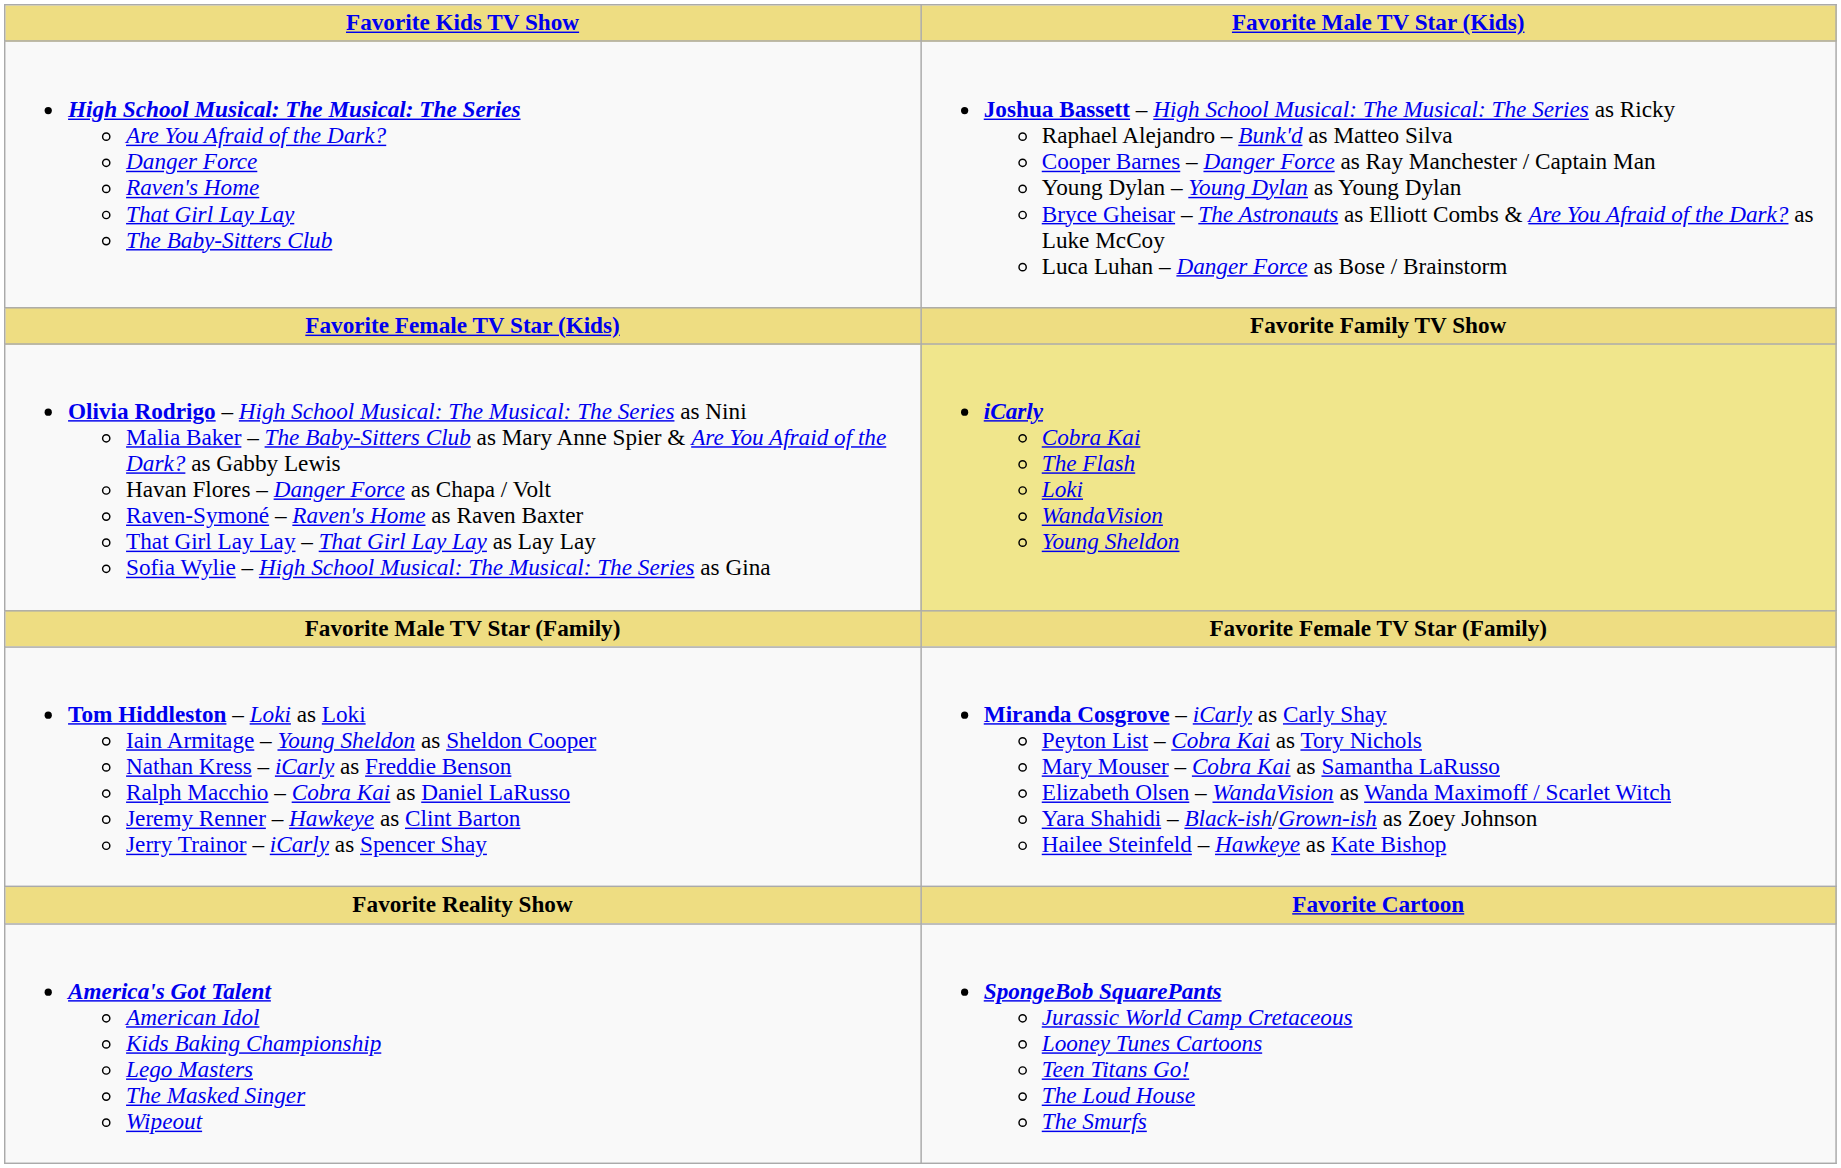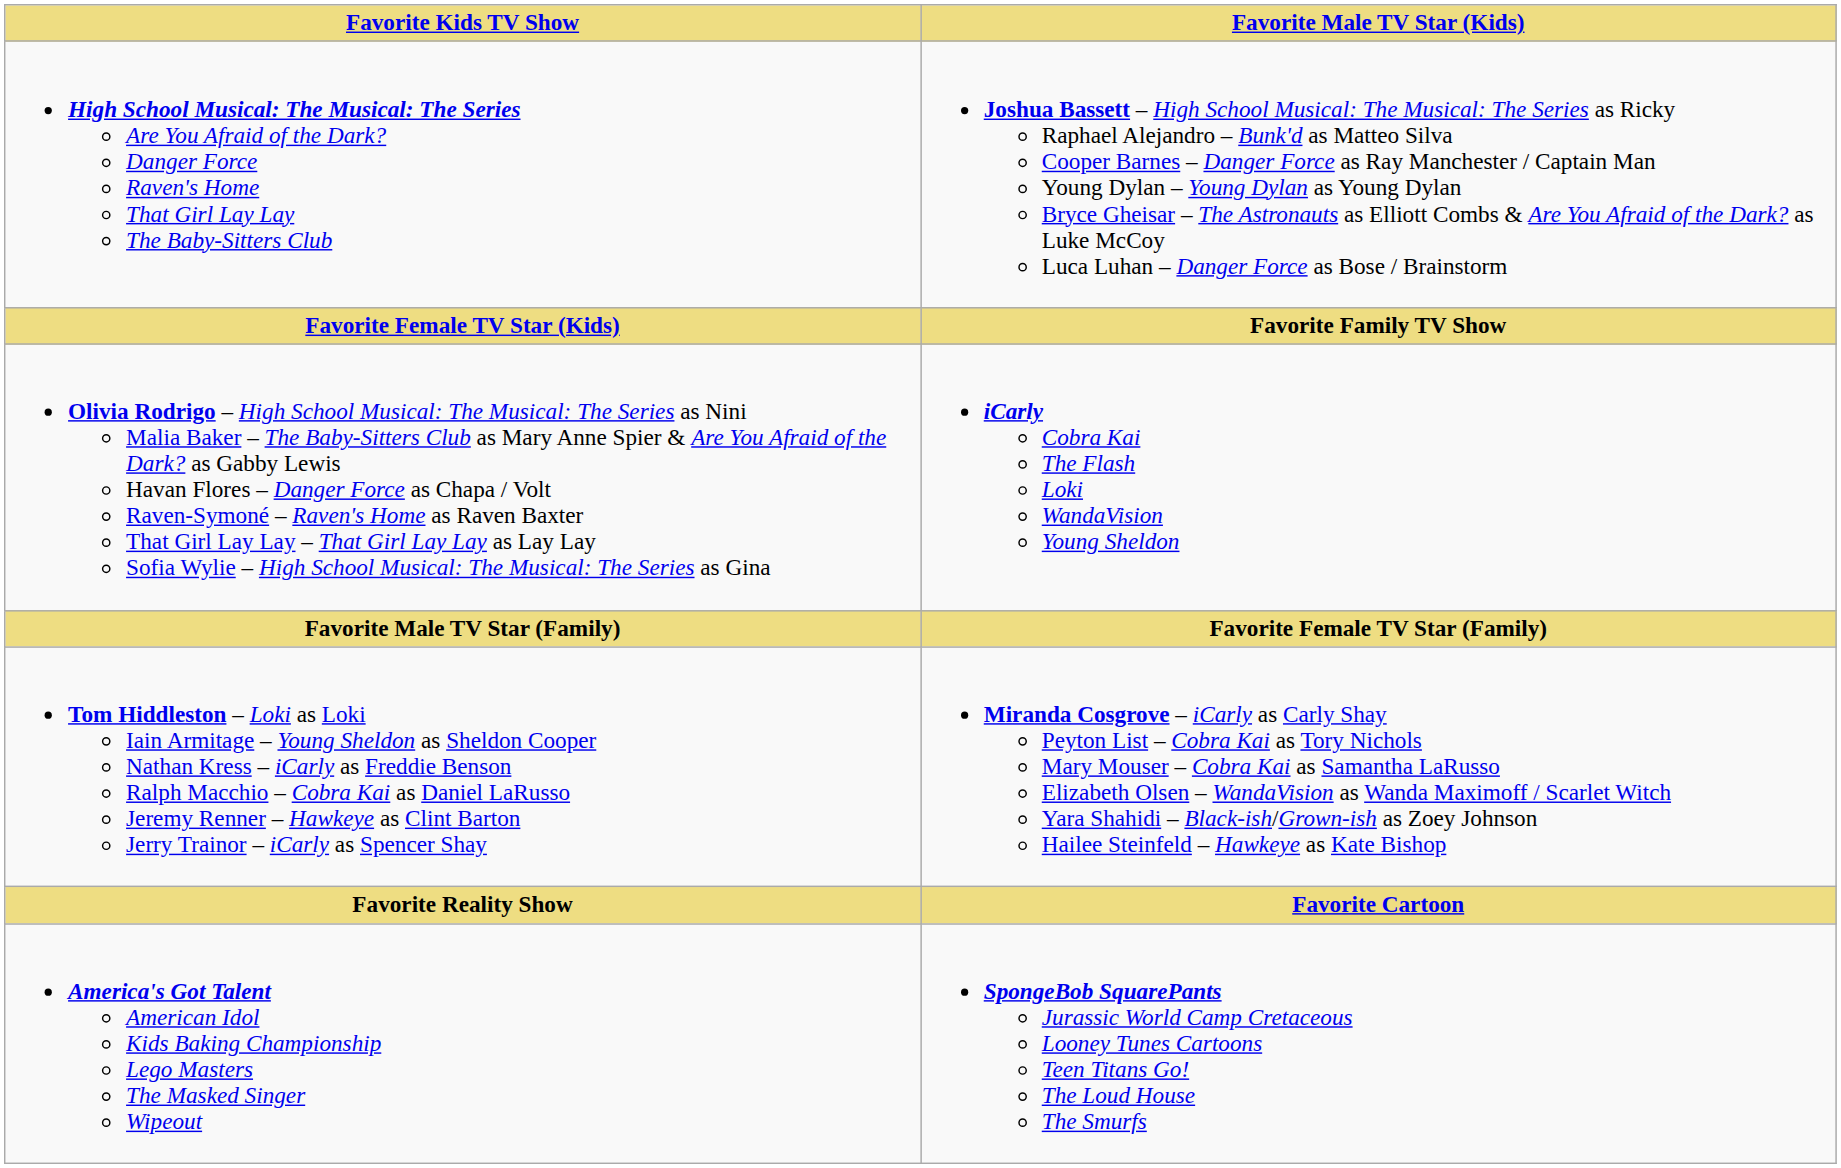(1378, 477) khaki background -> (1378, 477) no background
